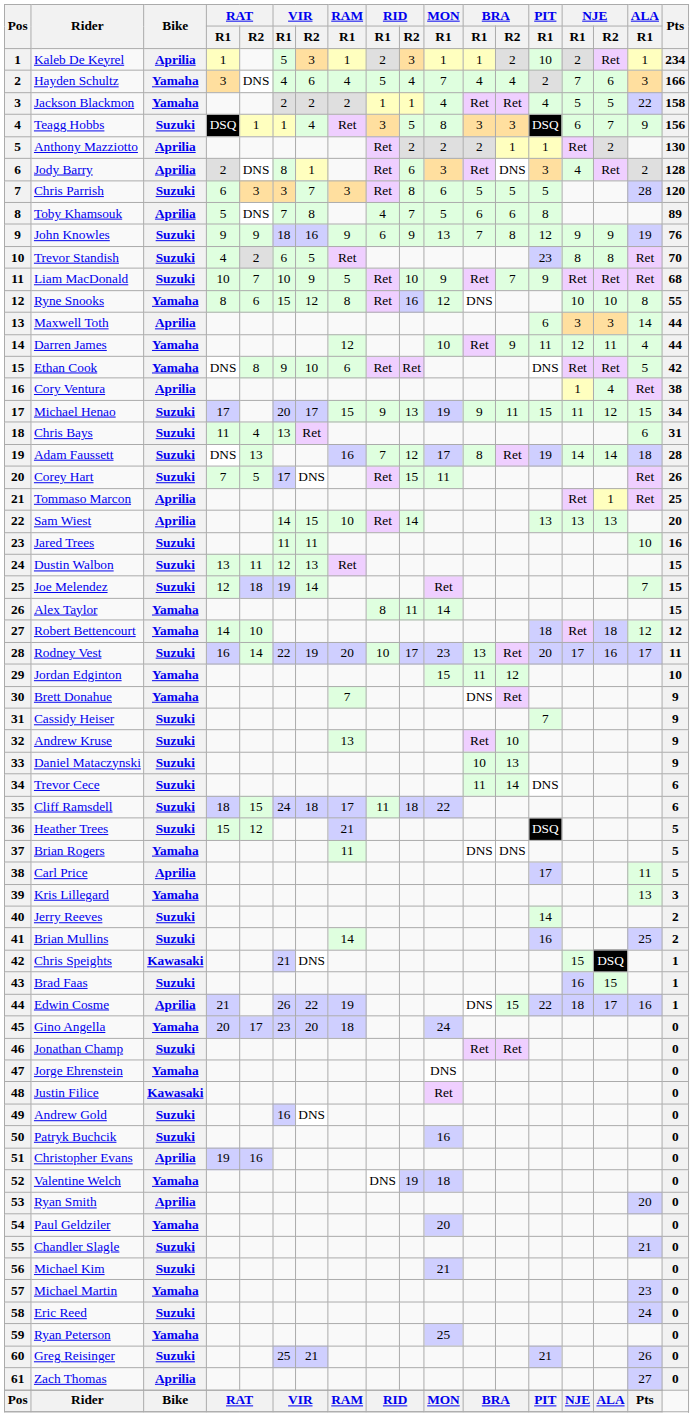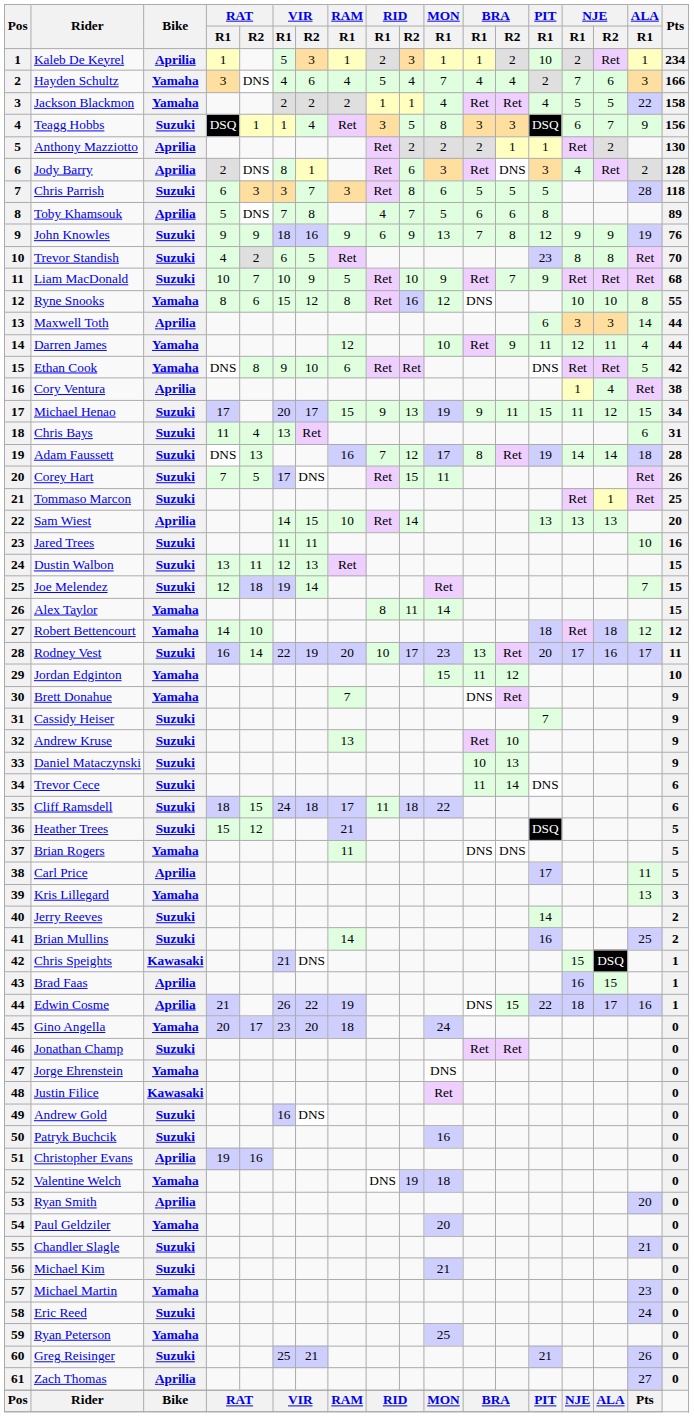(675, 190) 120 -> (675, 190) 118
(175, 498) Aprilia -> (175, 498) Suzuki
(175, 982) Suzuki -> (175, 982) Aprilia
